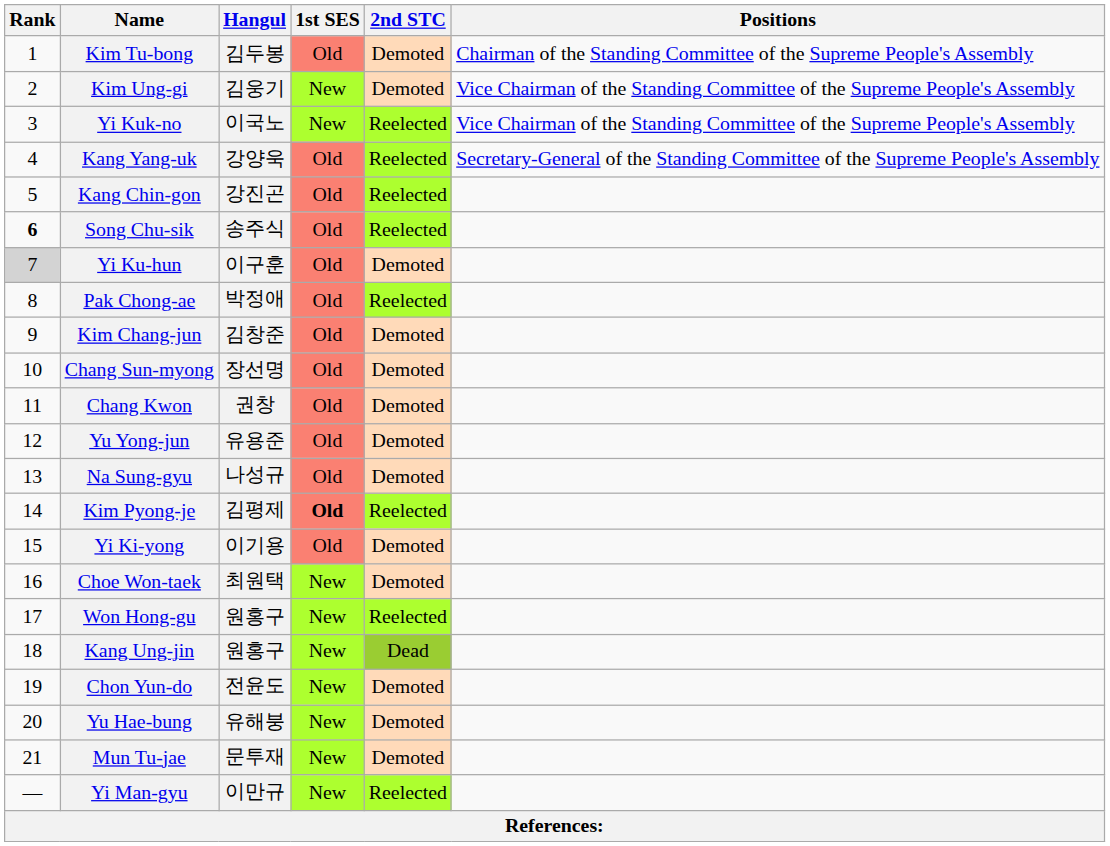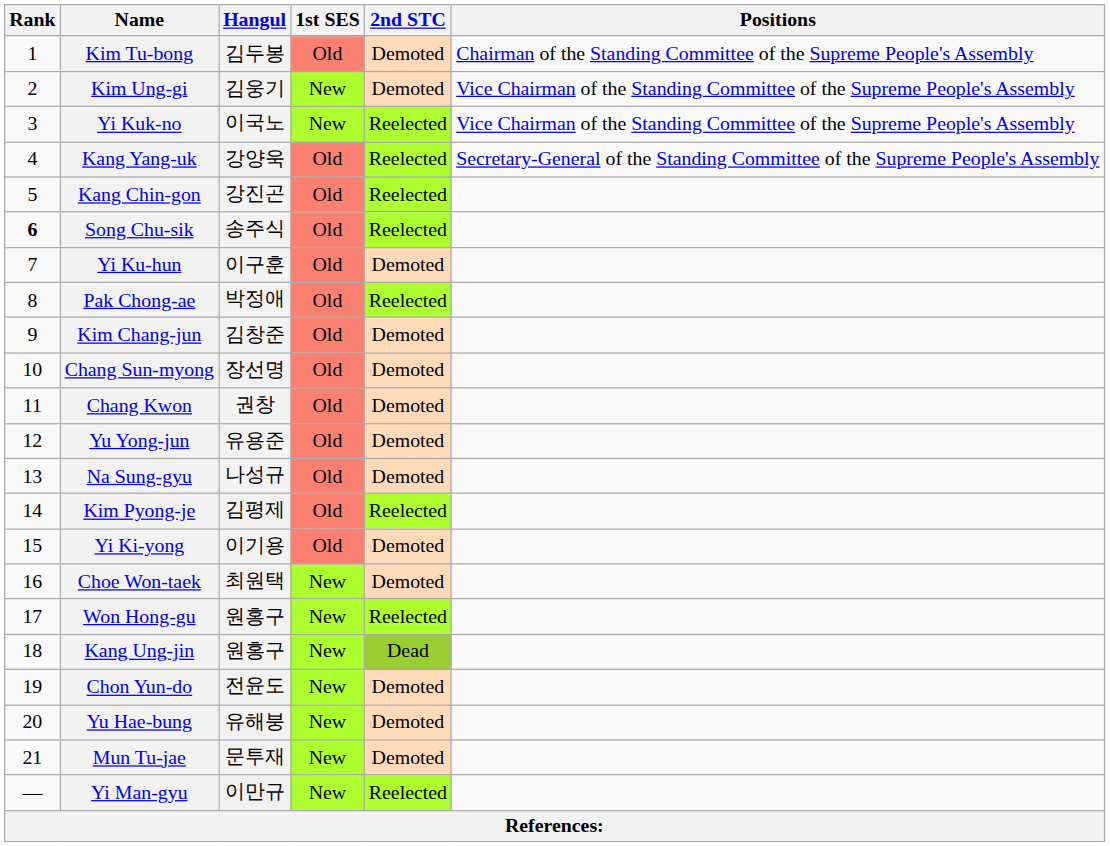(32, 264) lightgrey background -> (32, 264) no background
(327, 510) bold -> (327, 510) normal
